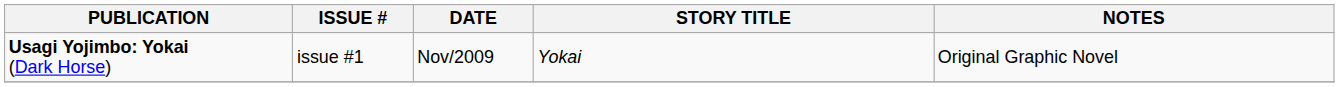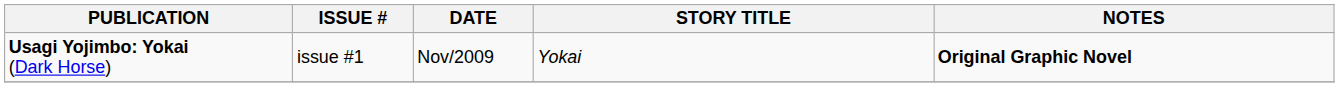(1028, 57) normal -> (1035, 57) bold
